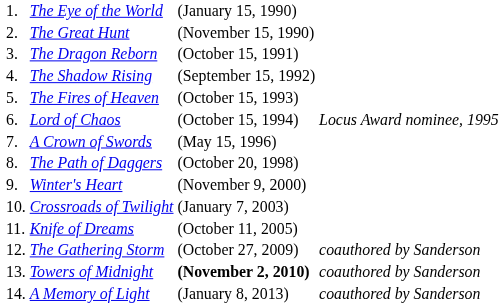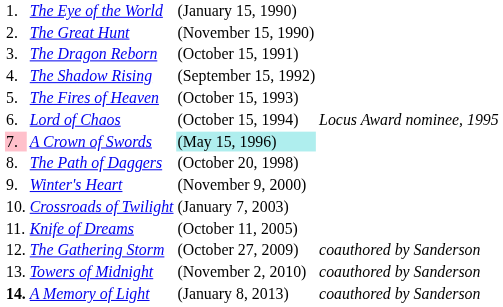(12, 141) no background -> (12, 141) pink background
(227, 141) no background -> (227, 141) paleturquoise background
(244, 272) bold -> (242, 272) normal
(16, 294) normal -> (16, 294) bold
